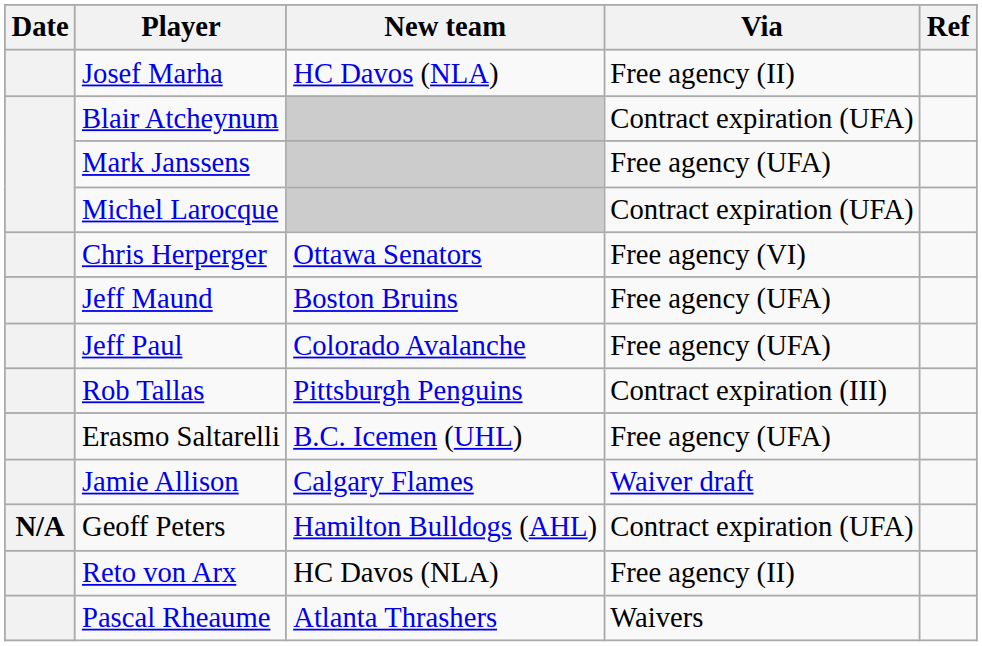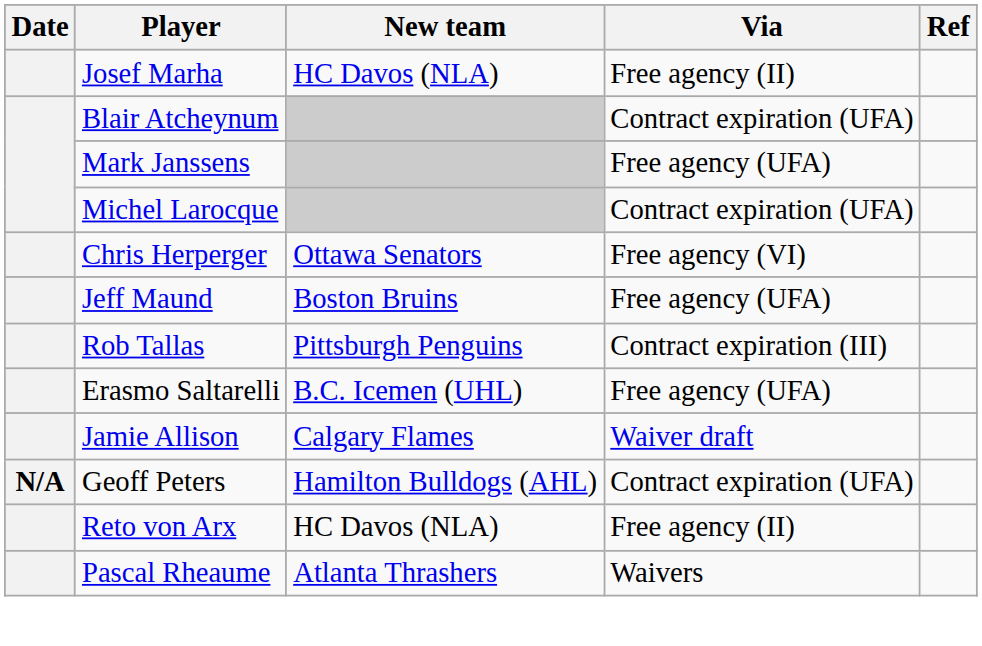- row: (132, 345)
